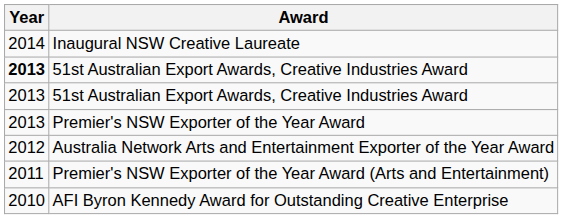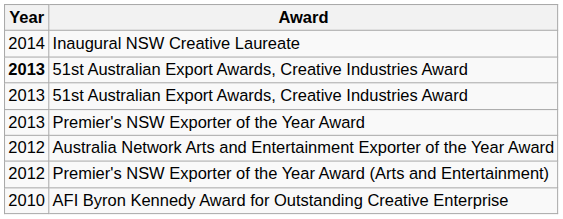(26, 174) 2011 -> (27, 174) 2012
